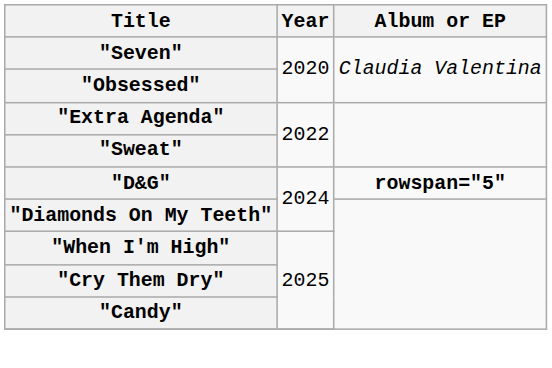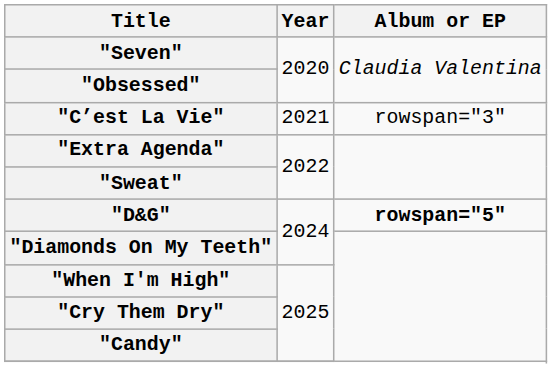+ row: (141, 118)
